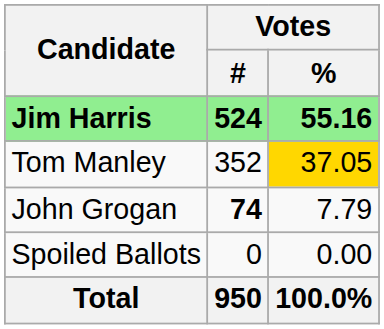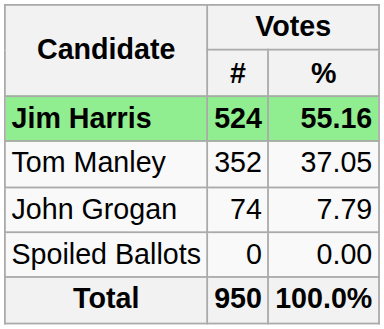(336, 163) gold background -> (336, 163) no background
(246, 208) bold -> (246, 208) normal
